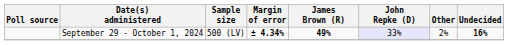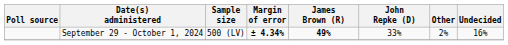(394, 33) lavender background -> (394, 33) no background
(480, 33) bold -> (480, 33) normal
